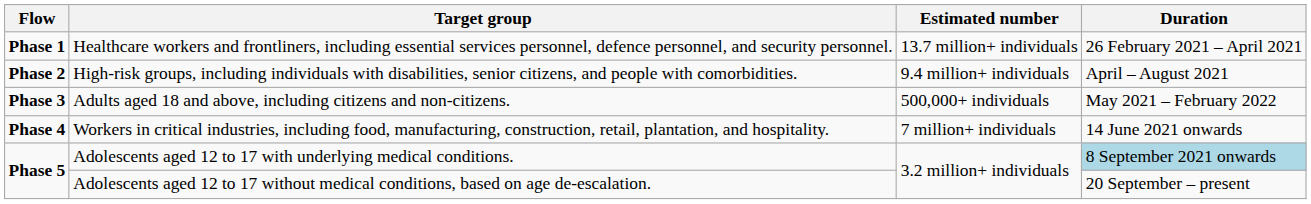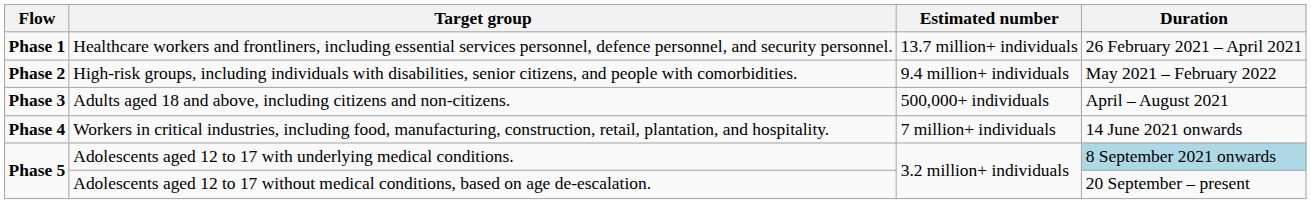(1157, 73) April – August 2021 -> (1181, 73) May 2021 – February 2022
(1181, 101) May 2021 – February 2022 -> (1157, 101) April – August 2021
